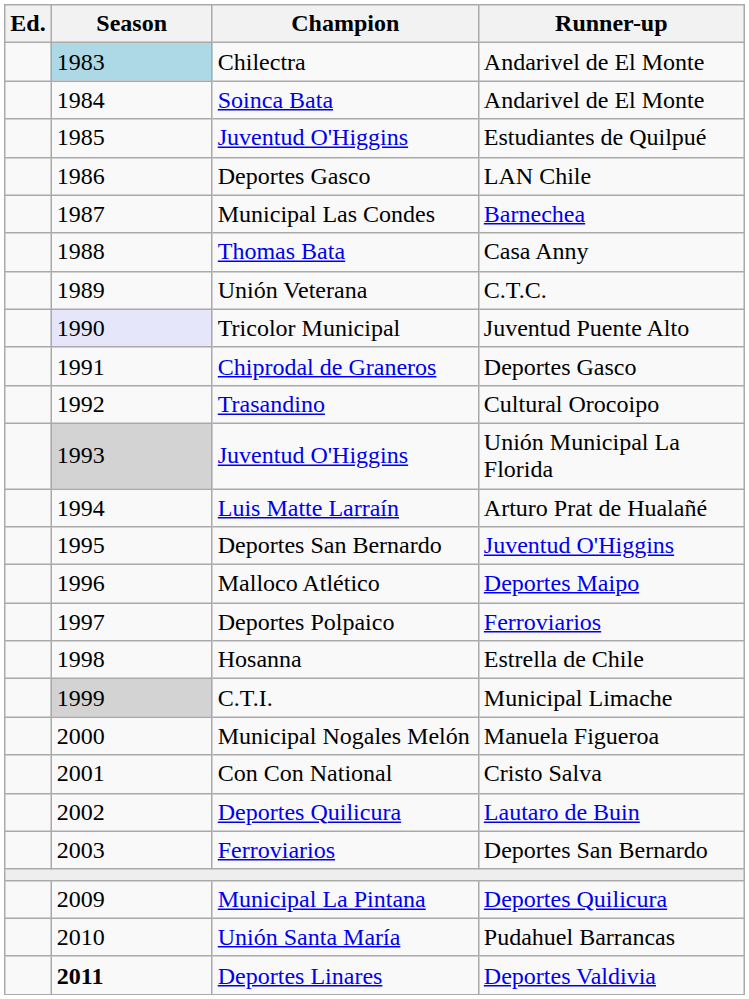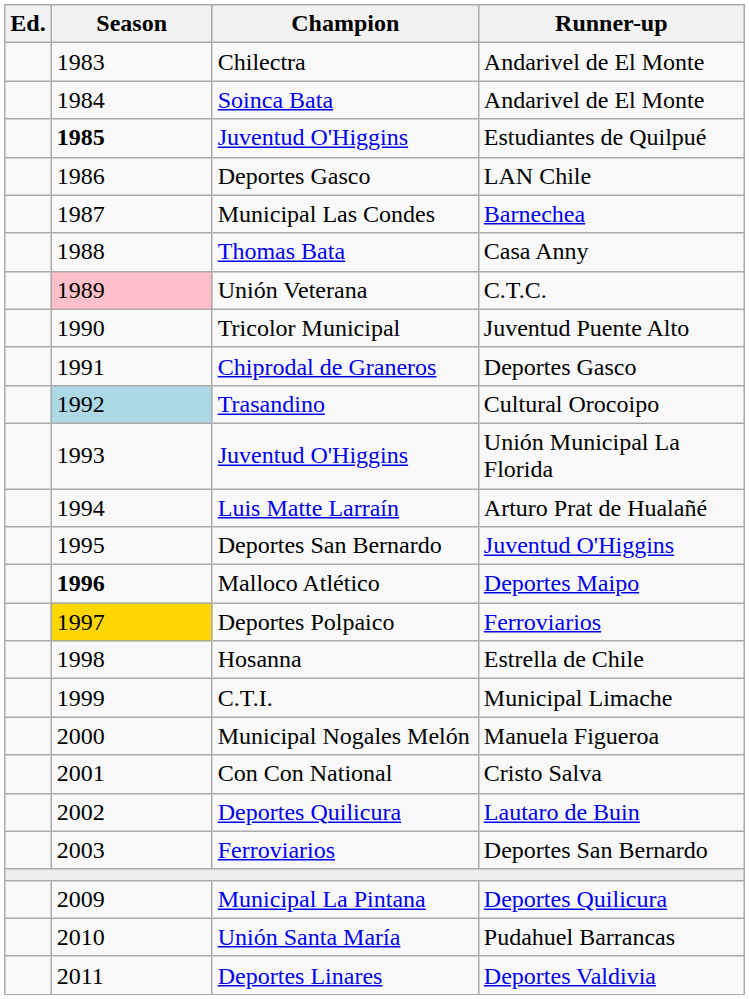(81, 61) lightblue background -> (81, 61) no background
(81, 137) normal -> (81, 137) bold
(81, 289) no background -> (81, 289) pink background
(81, 328) lavender background -> (81, 328) no background
(81, 404) no background -> (81, 404) lightblue background
(81, 455) lightgrey background -> (81, 455) no background
(81, 583) normal -> (81, 583) bold
(81, 621) no background -> (81, 621) gold background
(81, 697) lightgrey background -> (81, 697) no background
(80, 975) bold -> (80, 975) normal
